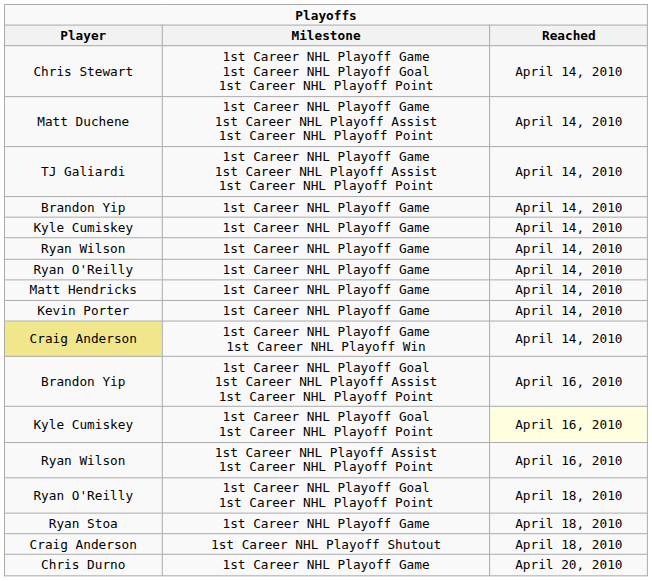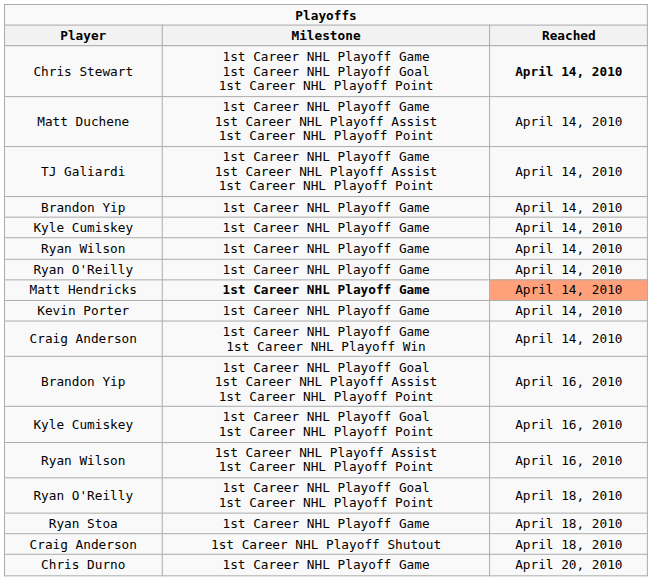(569, 71) normal -> (569, 71) bold
(326, 290) normal -> (326, 290) bold
(569, 290) no background -> (569, 290) lightsalmon background
(83, 339) khaki background -> (83, 339) no background
(569, 424) lightyellow background -> (569, 424) no background
